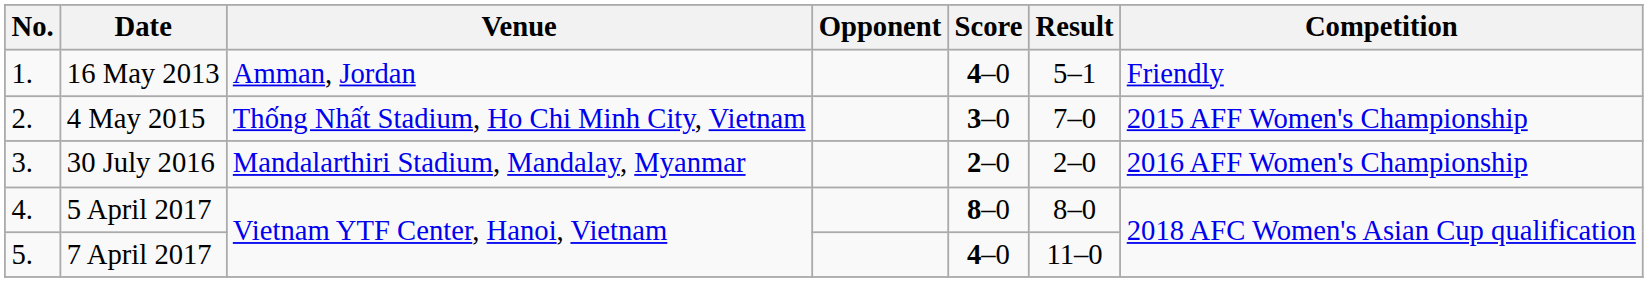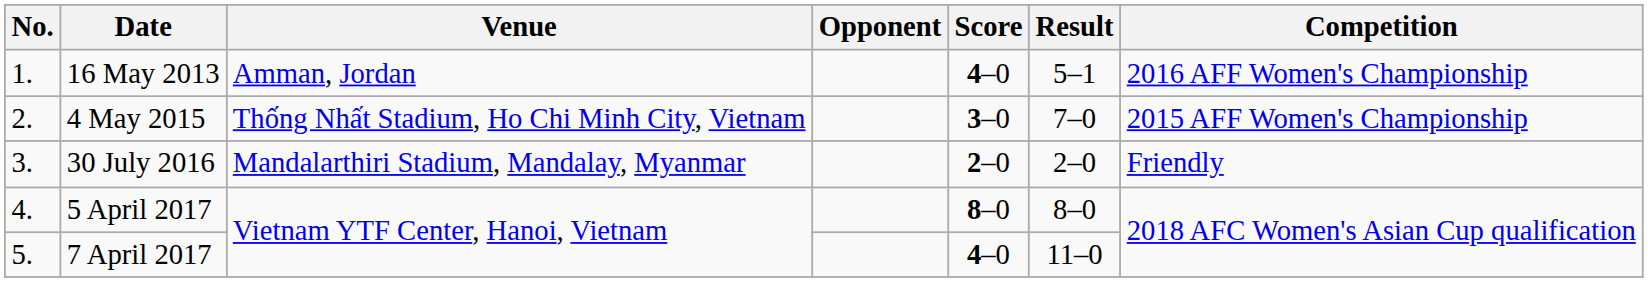(1175, 72) Friendly -> (1327, 72) 2016 AFF Women's Championship
(1327, 163) 2016 AFF Women's Championship -> (1175, 163) Friendly
